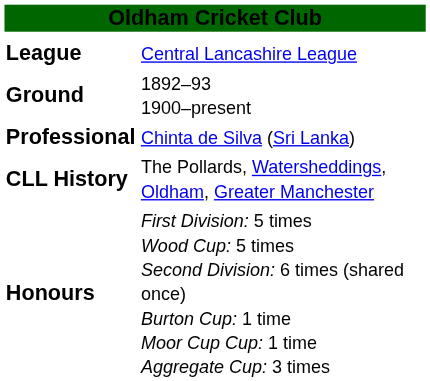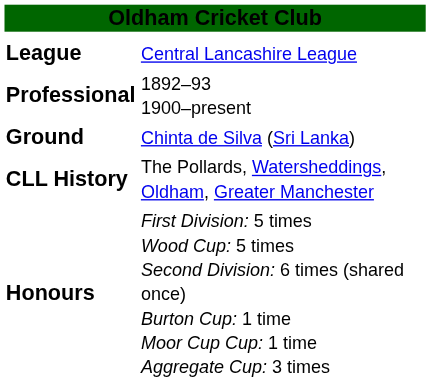(45, 94) Ground -> (71, 94) Professional
(71, 136) Professional -> (45, 136) Ground
